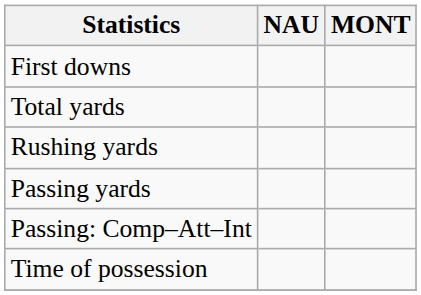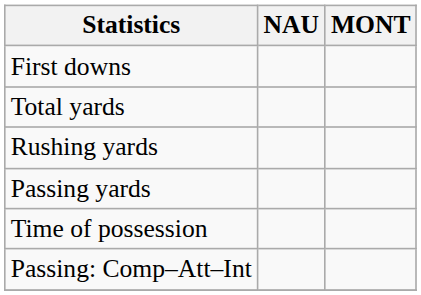rows swapped: (131, 228) <-> (109, 268)
